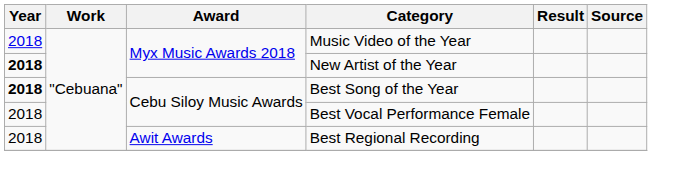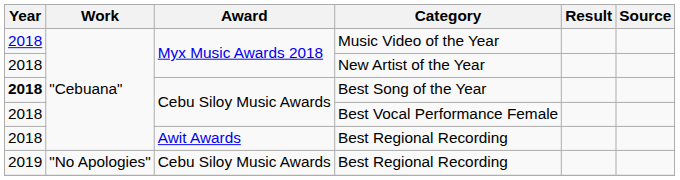(25, 65) bold -> (25, 65) normal
+ row: (244, 162)
